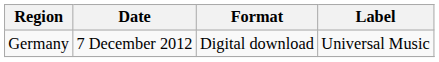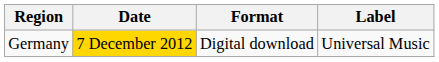(135, 43) no background -> (135, 43) gold background
